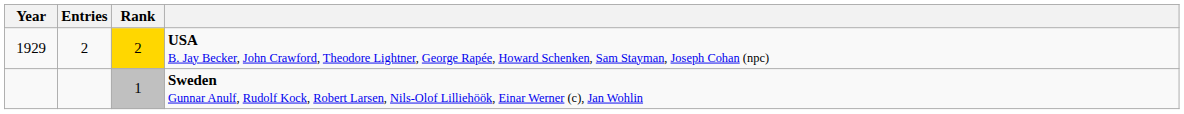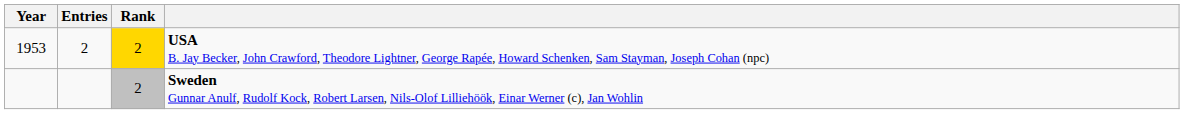(31, 48) 1929 -> (31, 48) 1953
(138, 88) 1 -> (138, 88) 2
